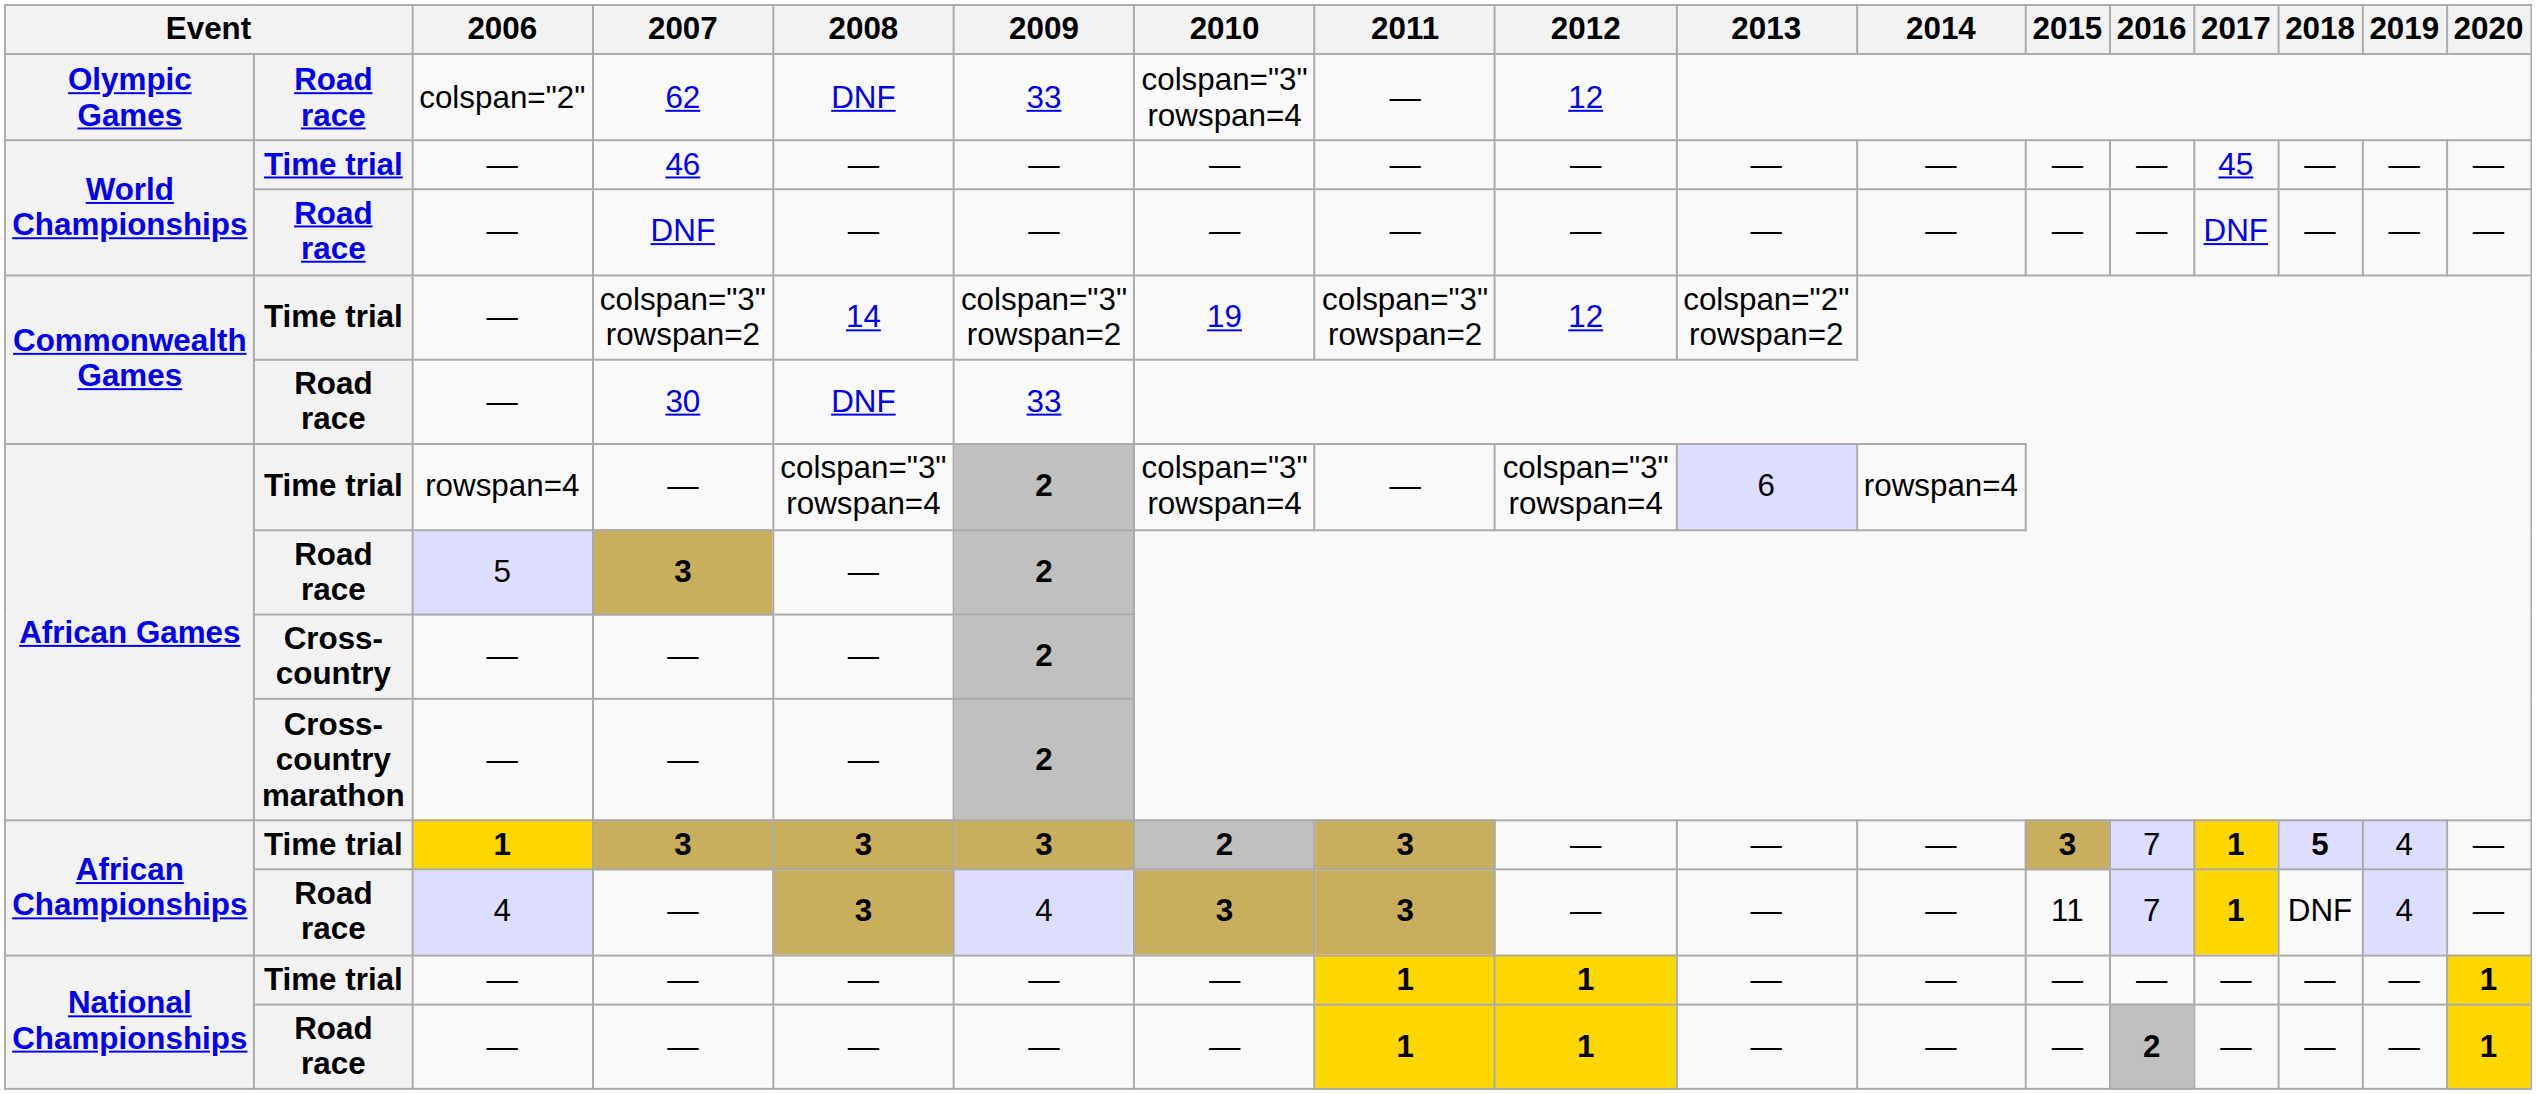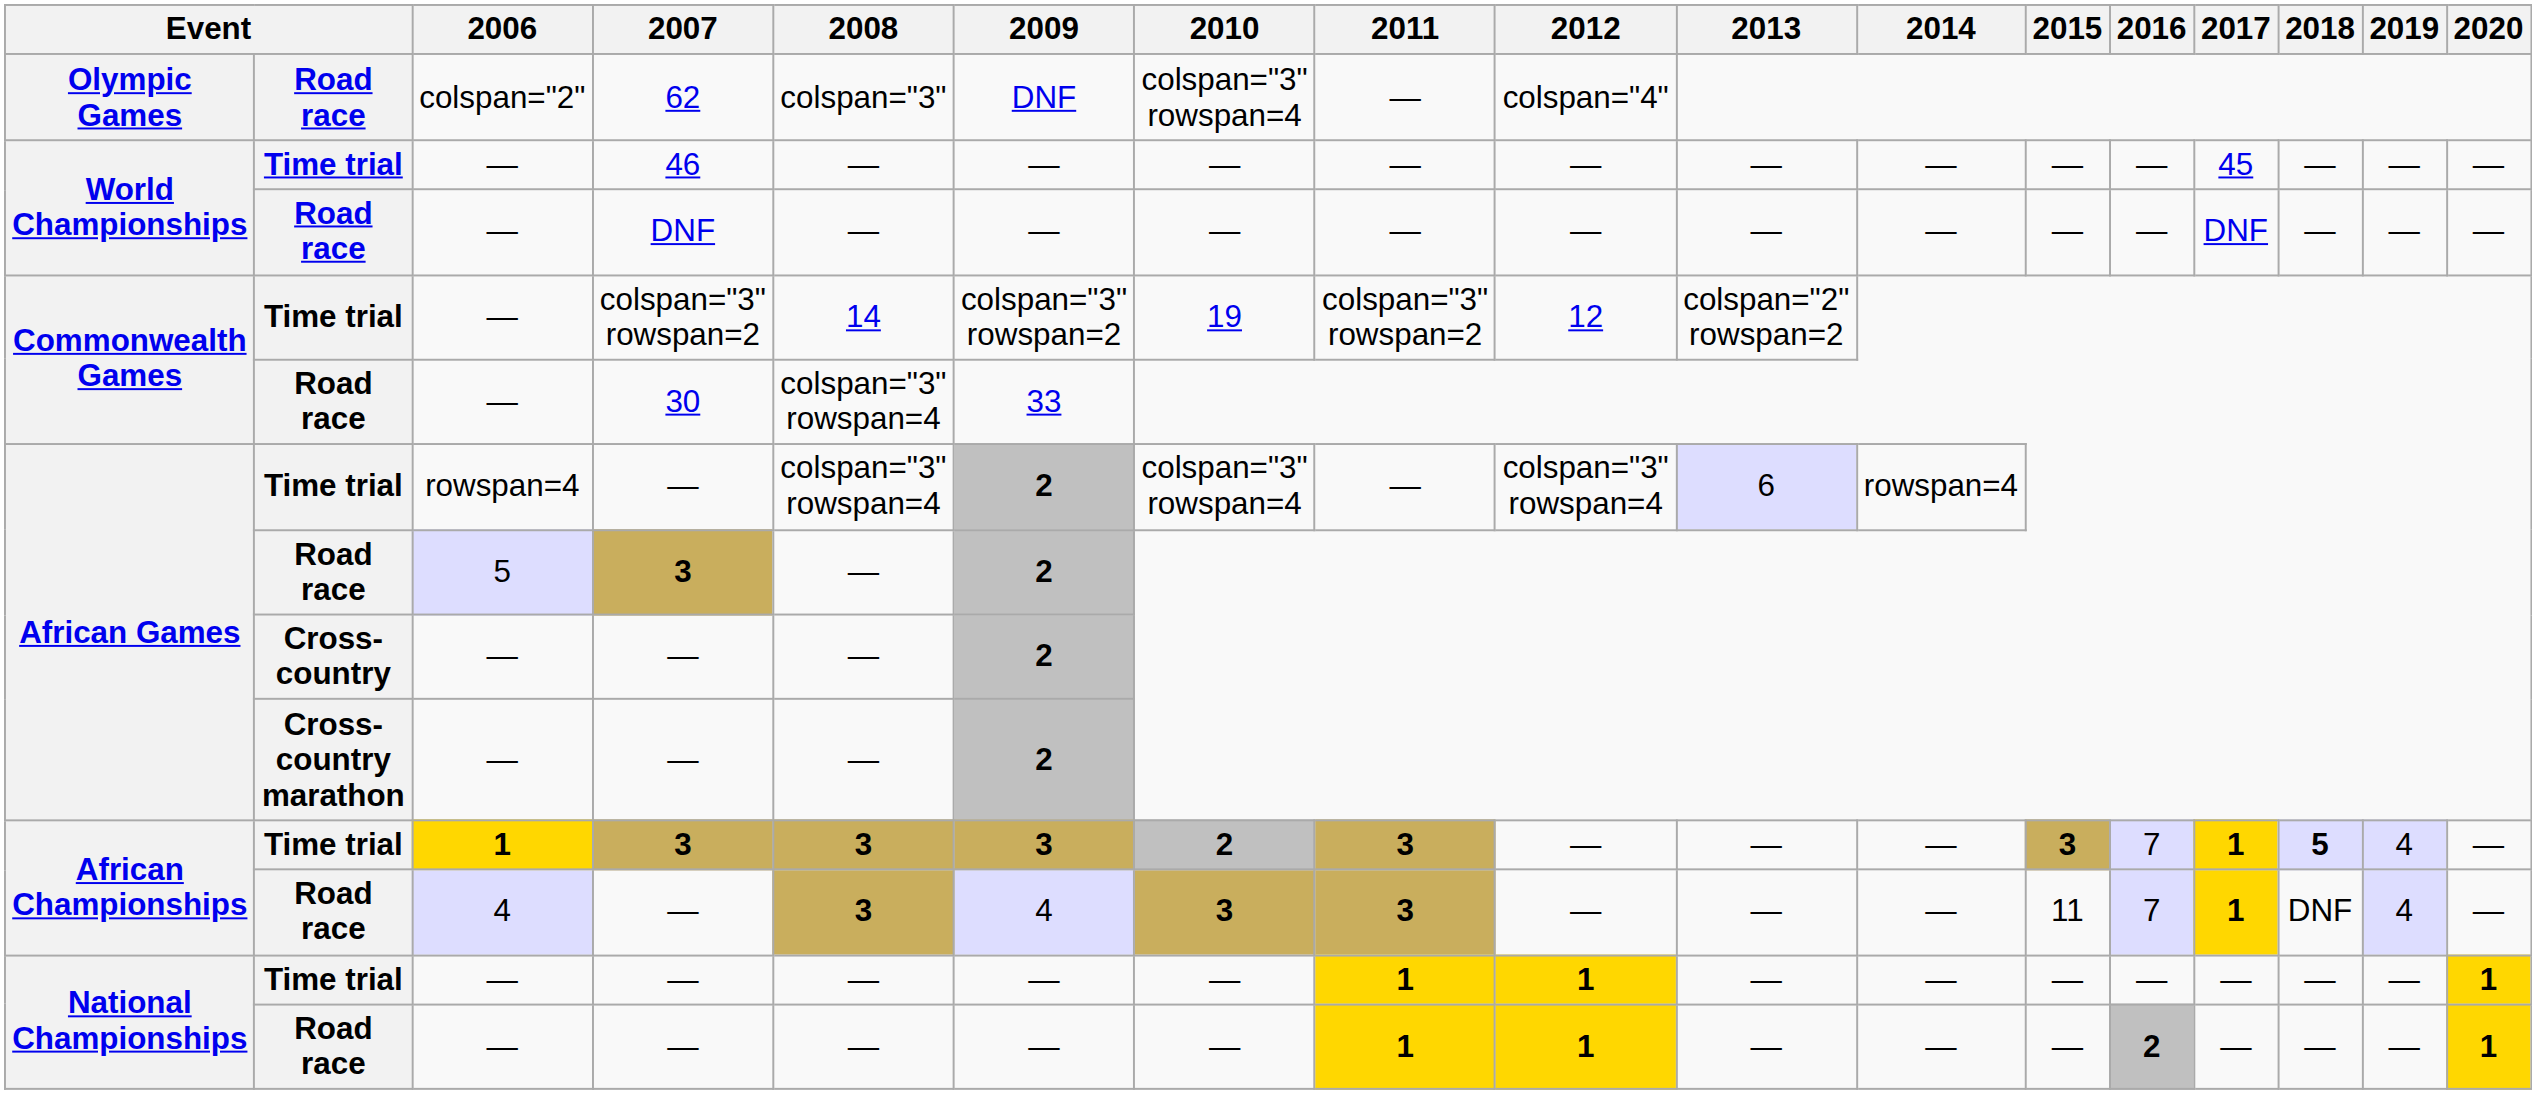(863, 96) DNF -> (863, 96) colspan="3"
(1044, 96) 33 -> (1044, 96) DNF
(1586, 96) 12 -> (1586, 96) colspan="4"
(863, 401) DNF -> (863, 401) colspan="3" rowspan=4
